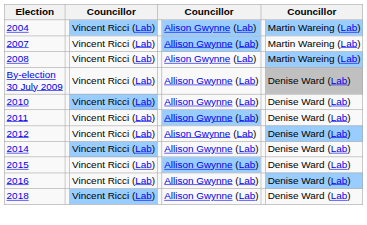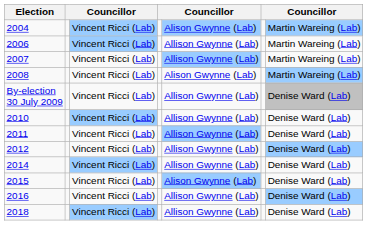+ row: (18, 43)
(210, 133) Alison Gwynne (Lab) -> (211, 149) Allison Gwynne (Lab)
(211, 165) Allison Gwynne (Lab) -> (210, 180) Alison Gwynne (Lab)
